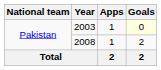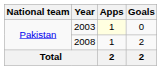(112, 27) no background -> (112, 27) lightyellow background
(141, 27) lightyellow background -> (141, 27) no background
